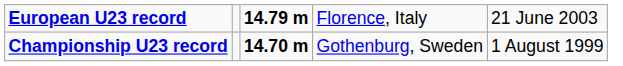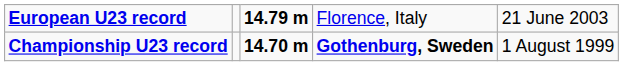(400, 46) normal -> (405, 46) bold
